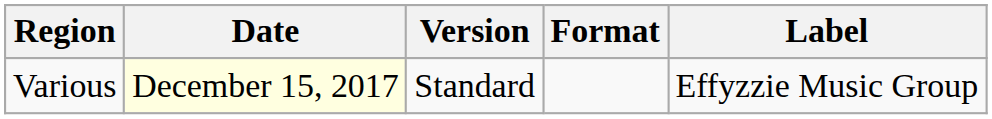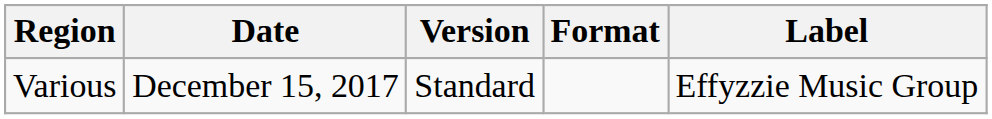(265, 85) lightyellow background -> (265, 85) no background
